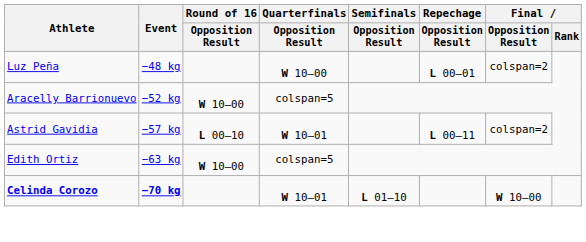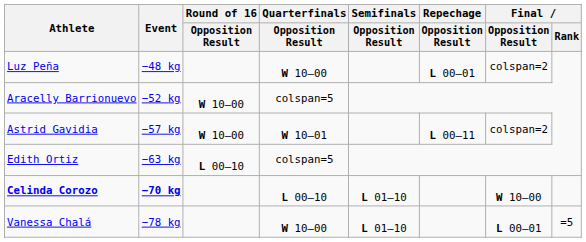(221, 135) L 00–10 -> (221, 135) W 10–00
(221, 166) W 10–00 -> (221, 166) L 00–10
(304, 197) W 10–01 -> (304, 197) L 00–10
+ row: (49, 221)
